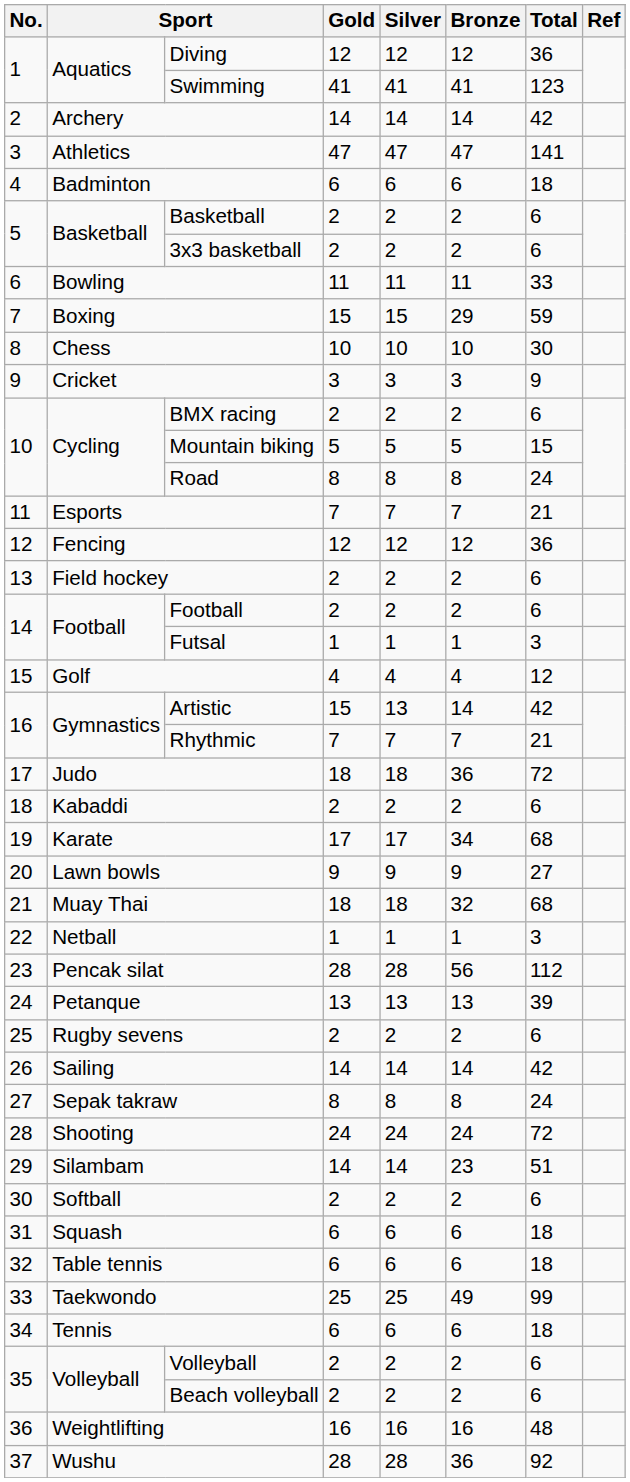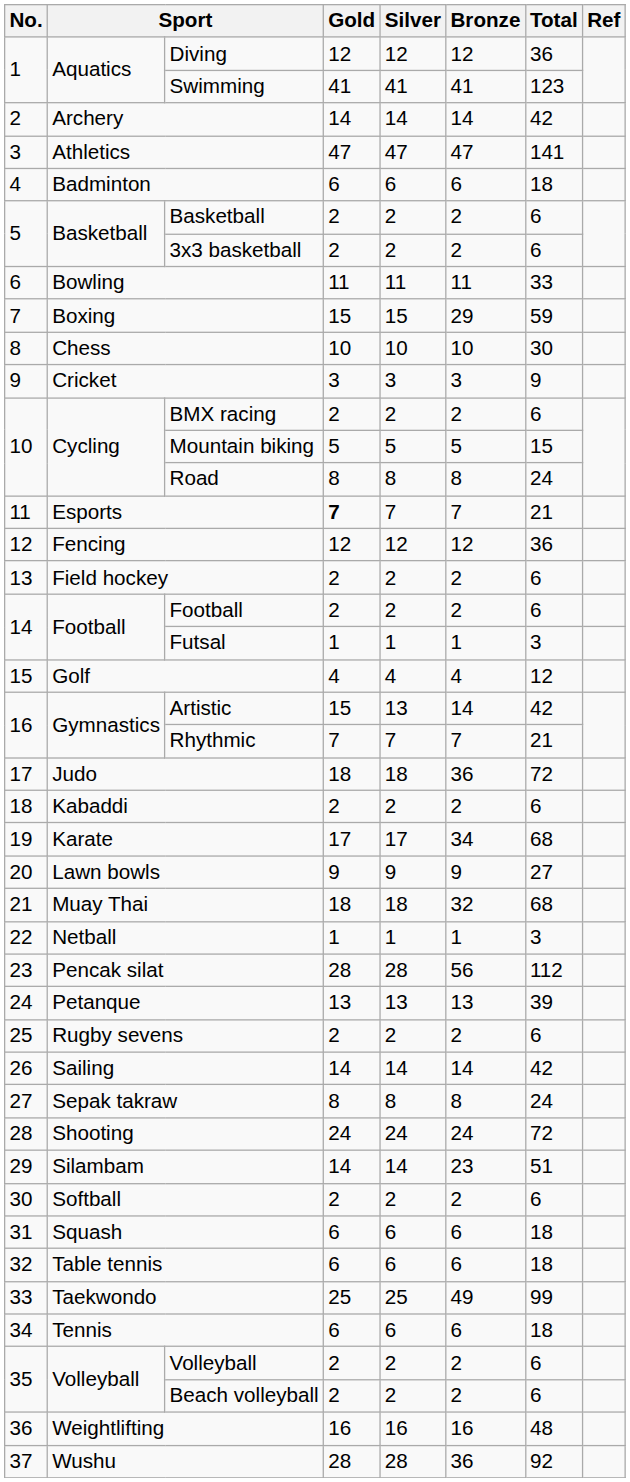(334, 511) normal -> (334, 511) bold
